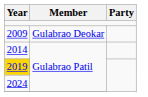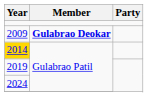(68, 34) normal -> (71, 34) bold
(17, 50) no background -> (17, 50) gold background
(17, 67) gold background -> (17, 67) no background
